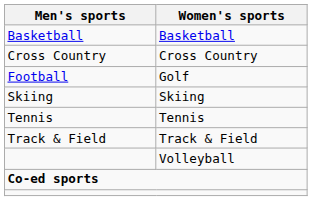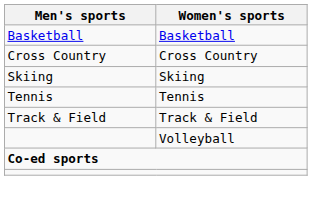- row: (174, 76)
